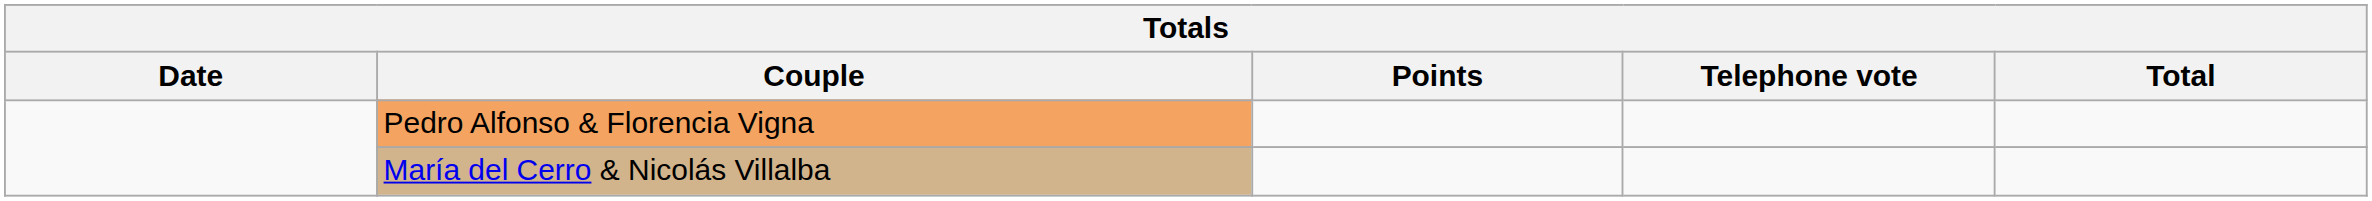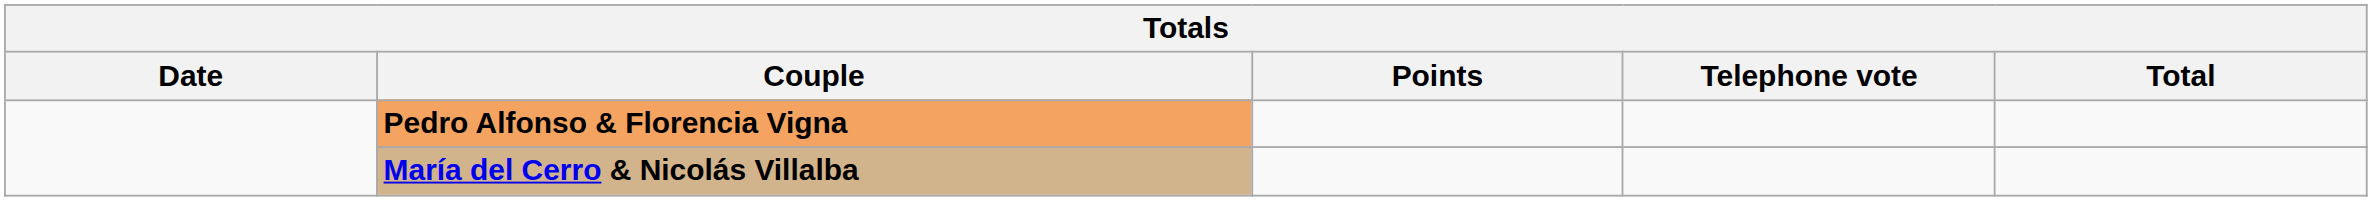(599, 123) normal -> (616, 123) bold
(607, 170) normal -> (621, 170) bold
